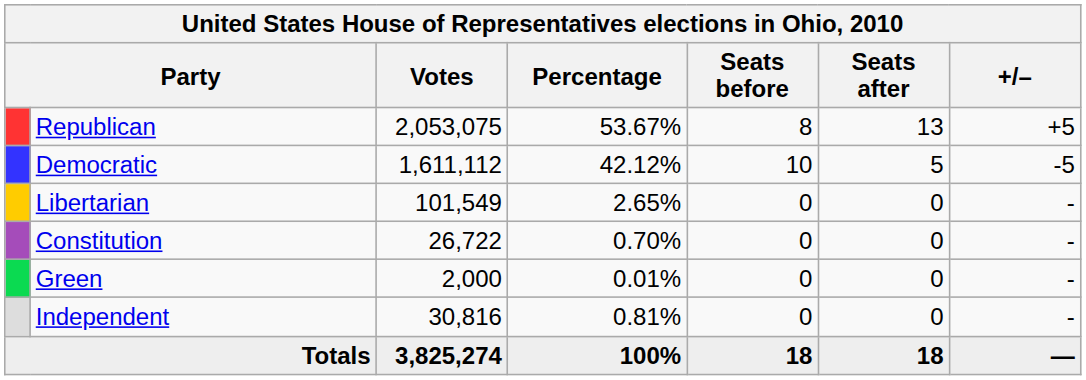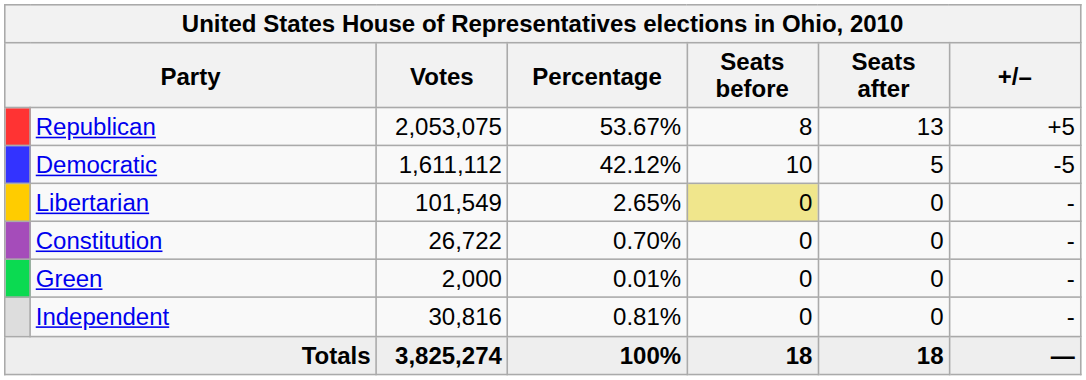(806, 203) no background -> (806, 203) khaki background
